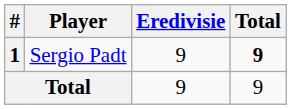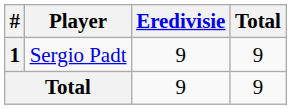(258, 54) bold -> (258, 54) normal
